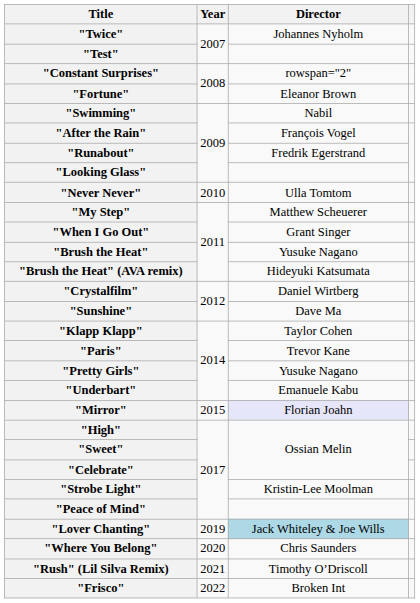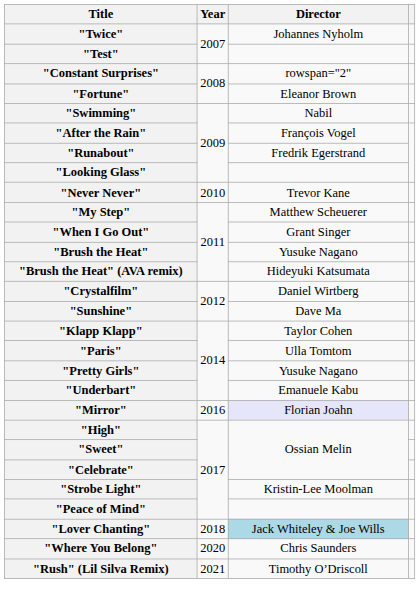(318, 192) Ulla Tomtom -> (318, 192) Trevor Kane
(318, 350) Trevor Kane -> (318, 350) Ulla Tomtom
(213, 410) 2015 -> (213, 410) 2016
(213, 529) 2019 -> (213, 529) 2018
- row: (101, 588)
